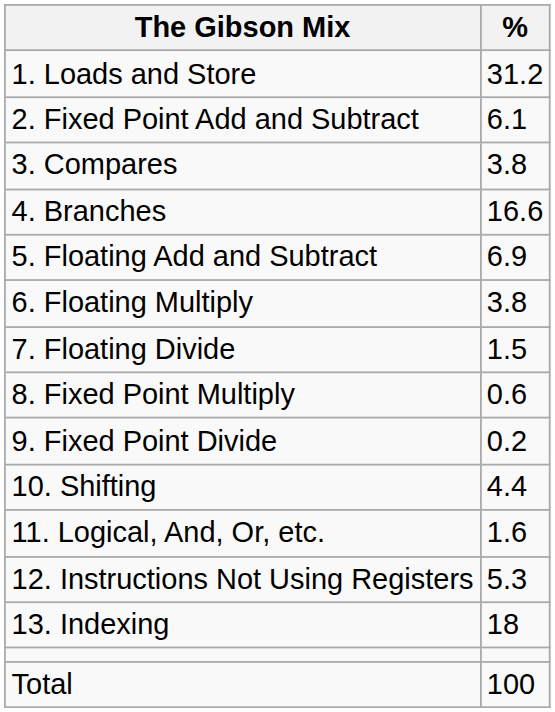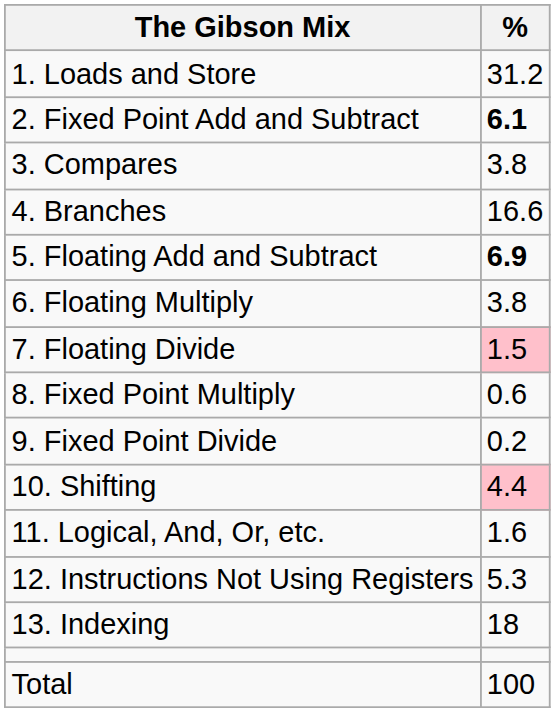(507, 119) normal -> (507, 119) bold
(507, 257) normal -> (507, 257) bold
(507, 348) no background -> (507, 348) pink background
(507, 486) no background -> (507, 486) pink background
